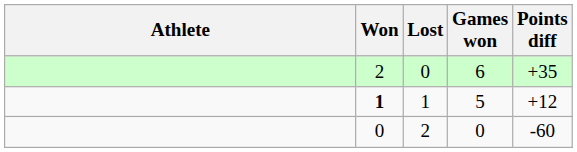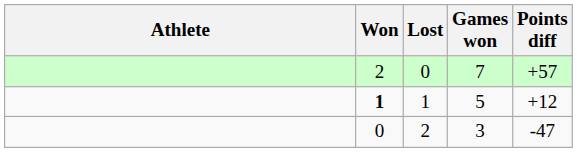(480, 71) 6 -> (480, 71) 7
(542, 71) +35 -> (542, 71) +57
(480, 131) 0 -> (480, 131) 3
(542, 131) -60 -> (542, 131) -47
